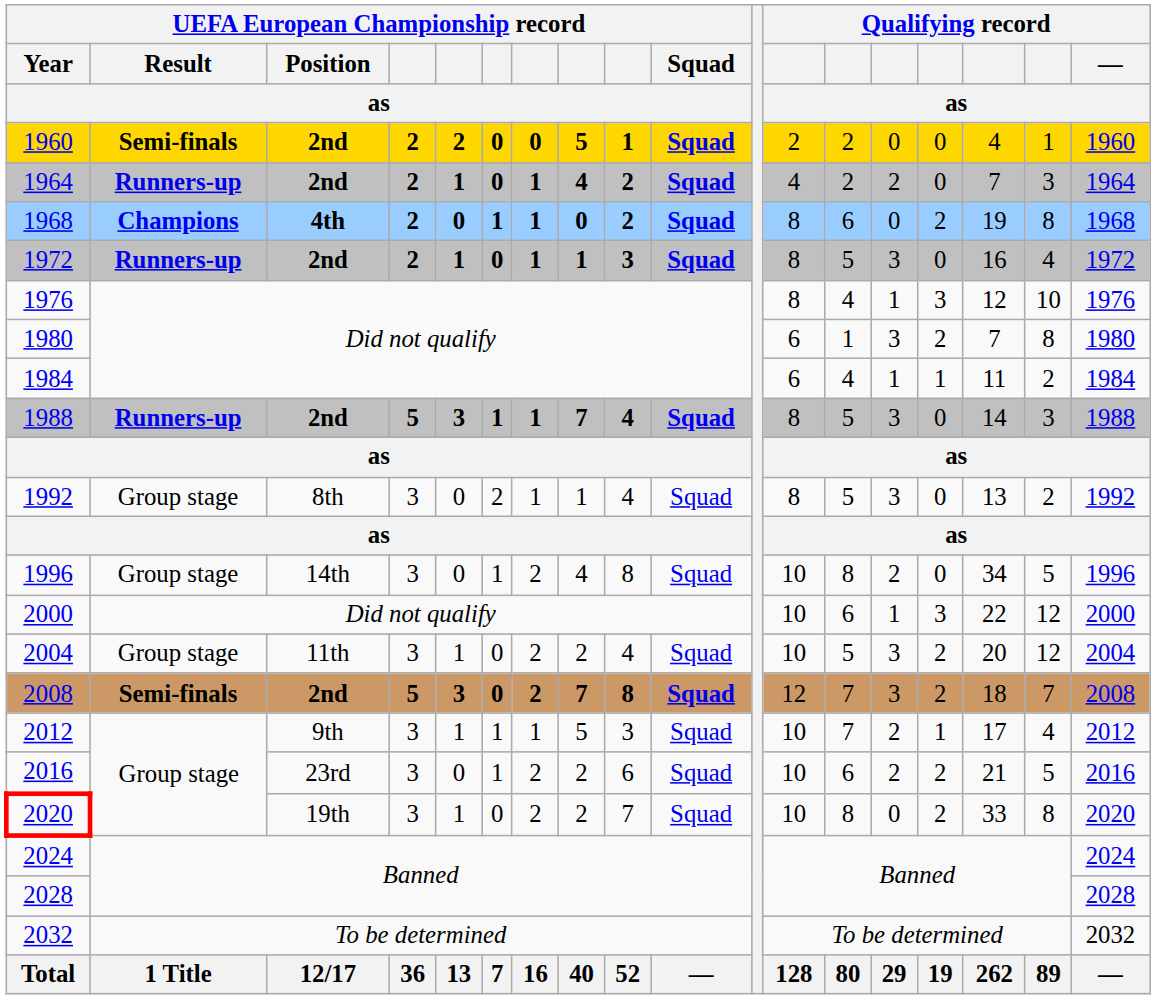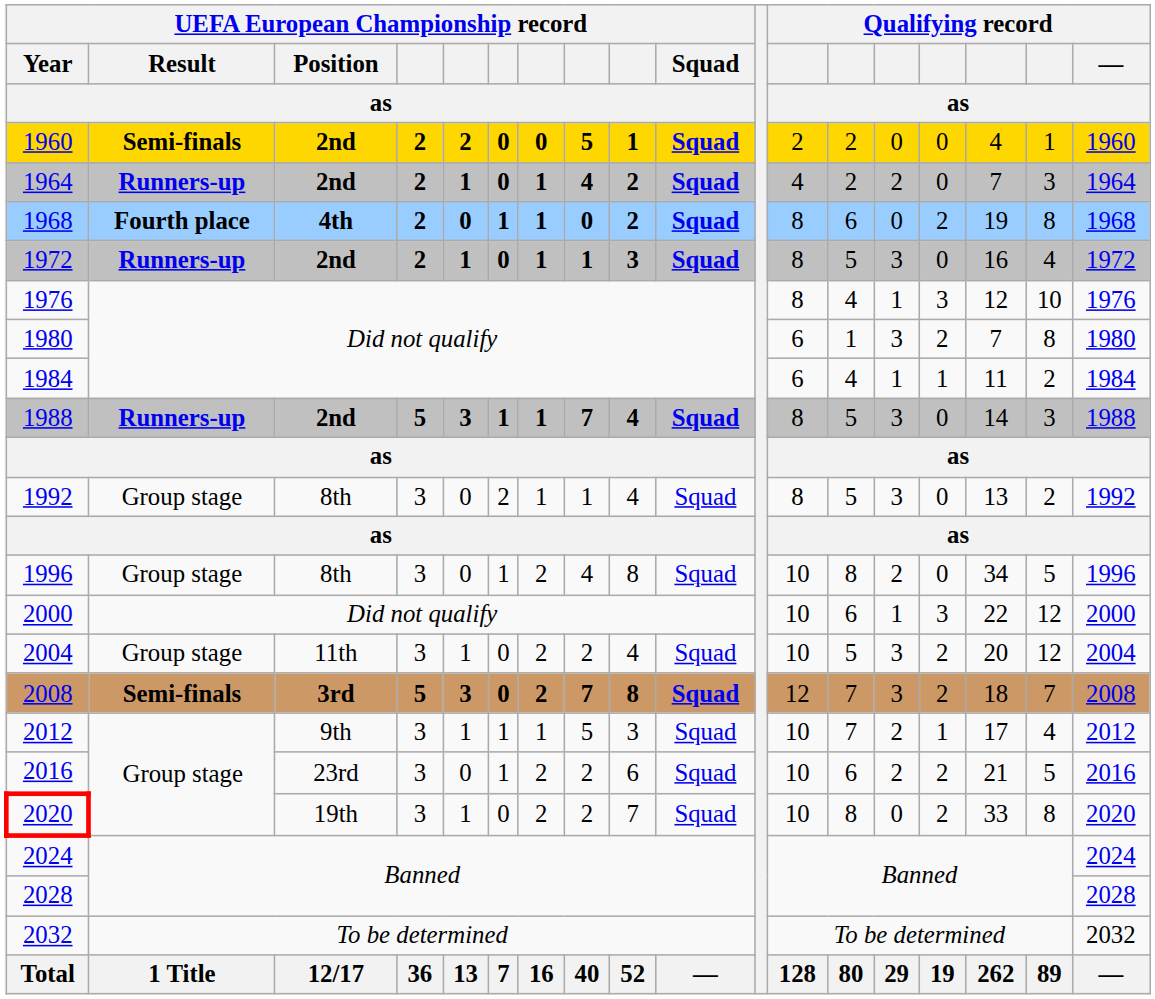(178, 220) Champions -> (182, 220) Fourth place
(328, 574) 14th -> (336, 574) 8th
(328, 692) 2nd -> (336, 692) 3rd
